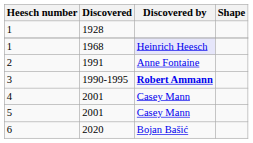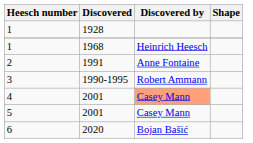(172, 46) lavender background -> (172, 46) no background
(175, 79) bold -> (172, 79) normal
(163, 96) no background -> (163, 96) lightsalmon background
